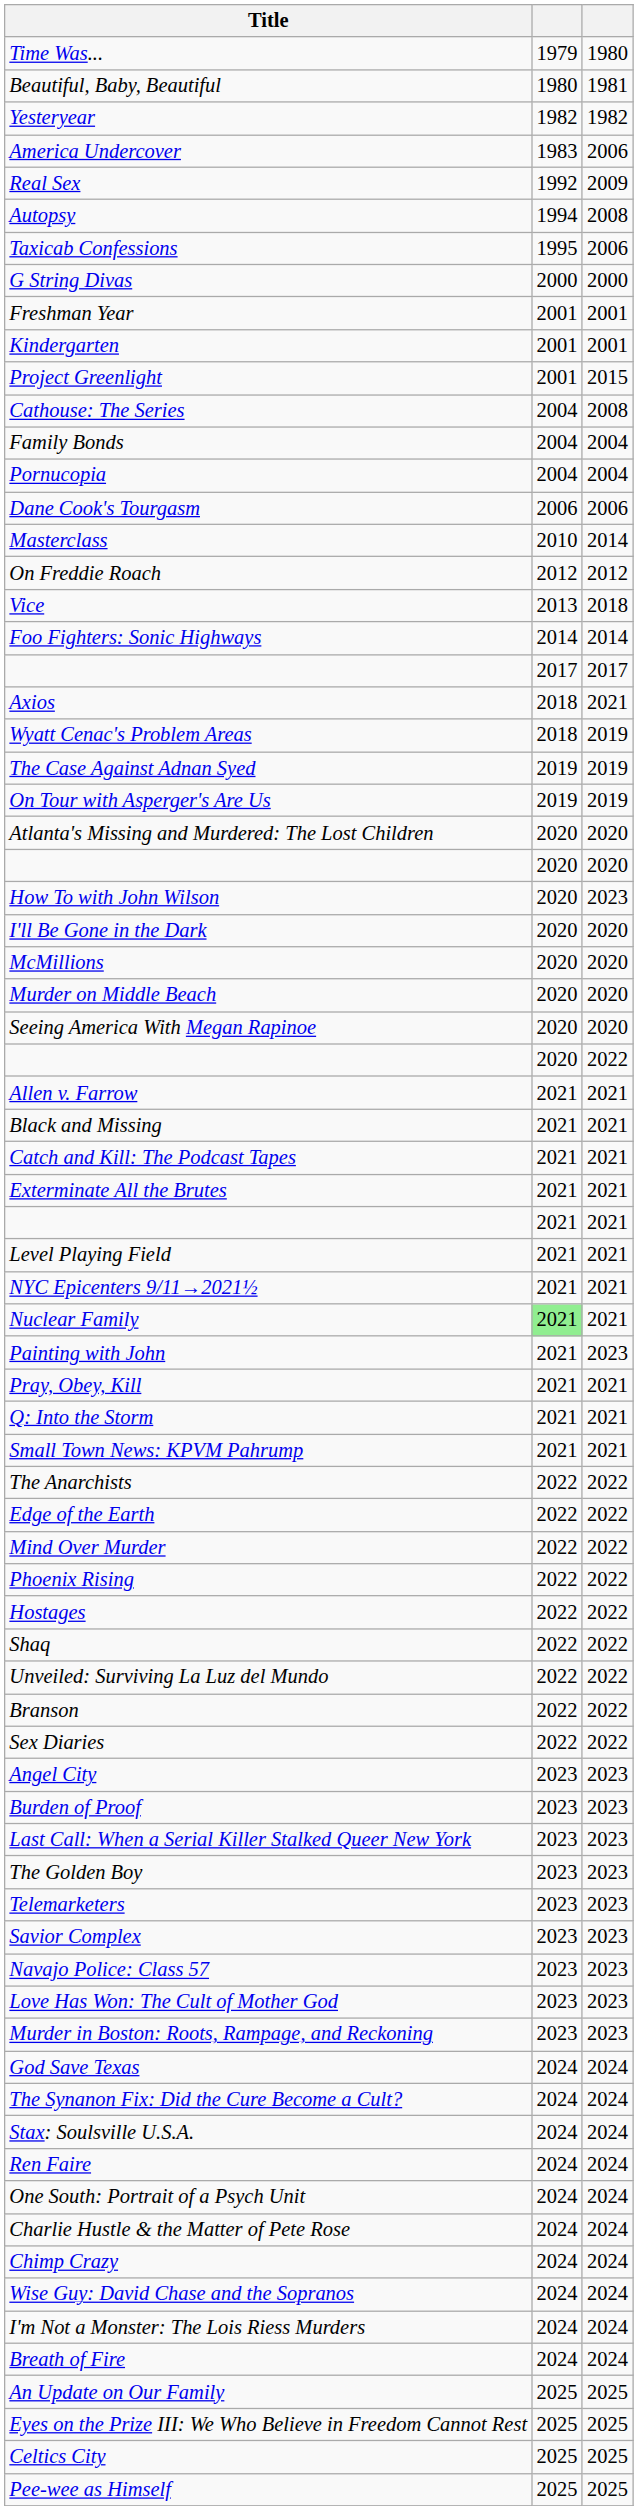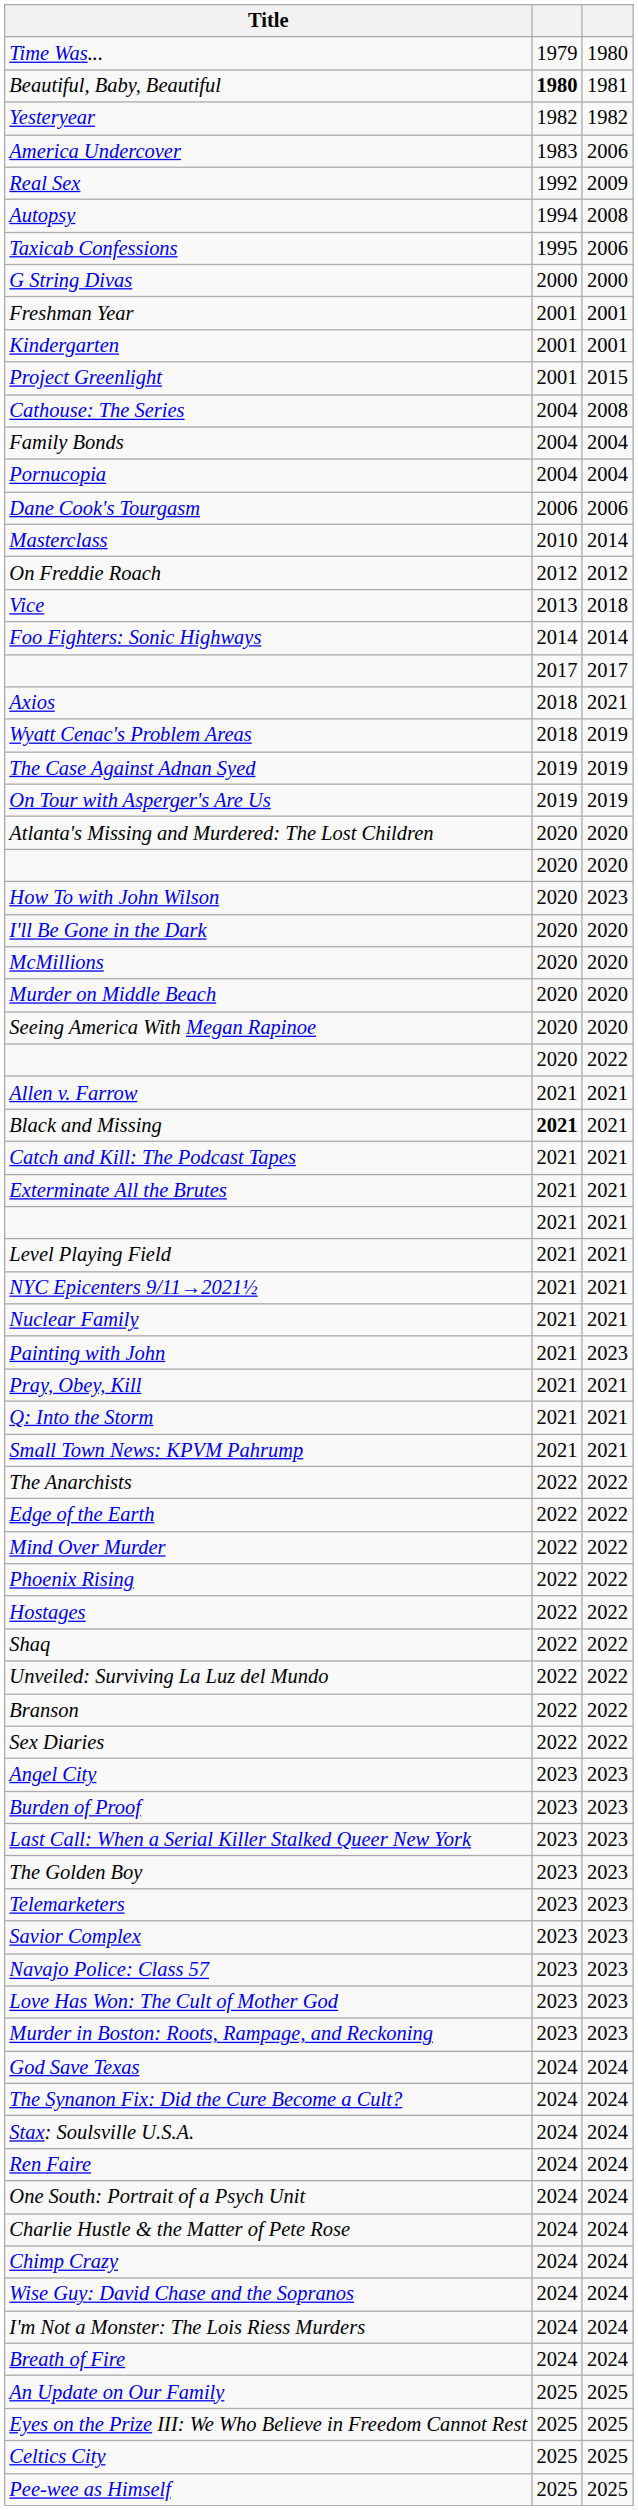(557, 85) normal -> (557, 85) bold
(557, 1125) normal -> (557, 1125) bold
(557, 1319) lightgreen background -> (557, 1319) no background
